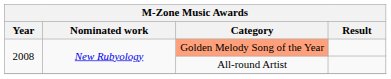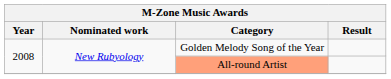(252, 47) lightsalmon background -> (252, 47) no background
(252, 64) no background -> (252, 64) lightsalmon background
